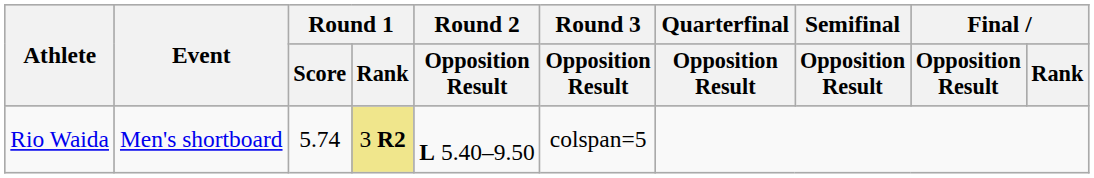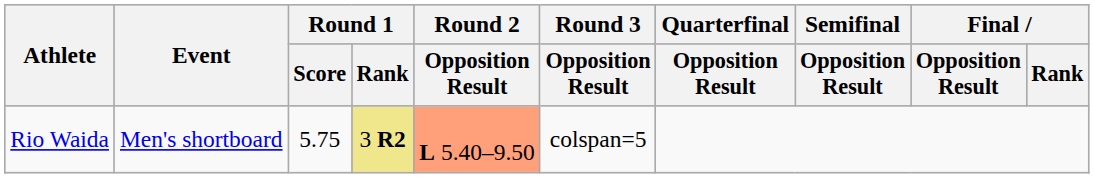(320, 139) 5.74 -> (320, 139) 5.75
(477, 153) no background -> (477, 153) lightsalmon background
